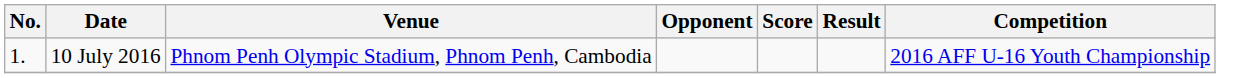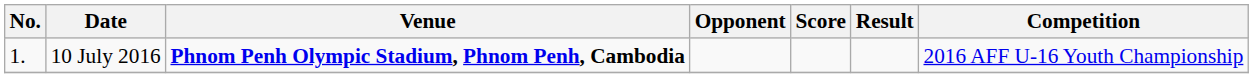(411, 55) normal -> (428, 55) bold
